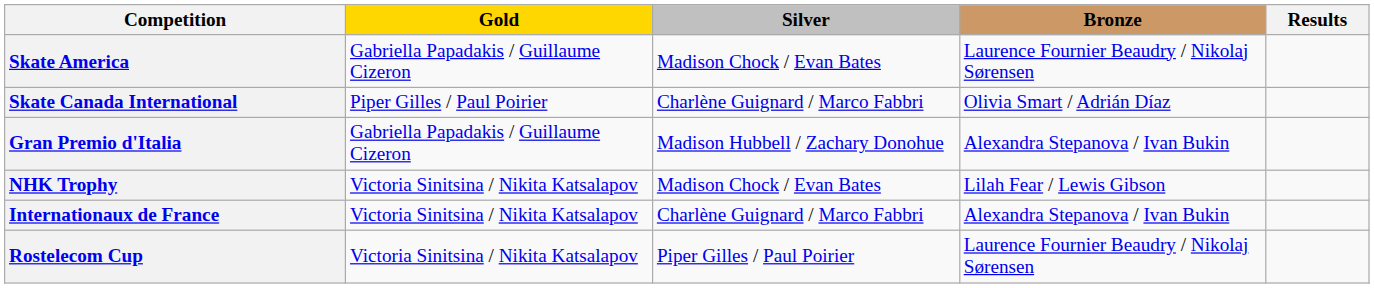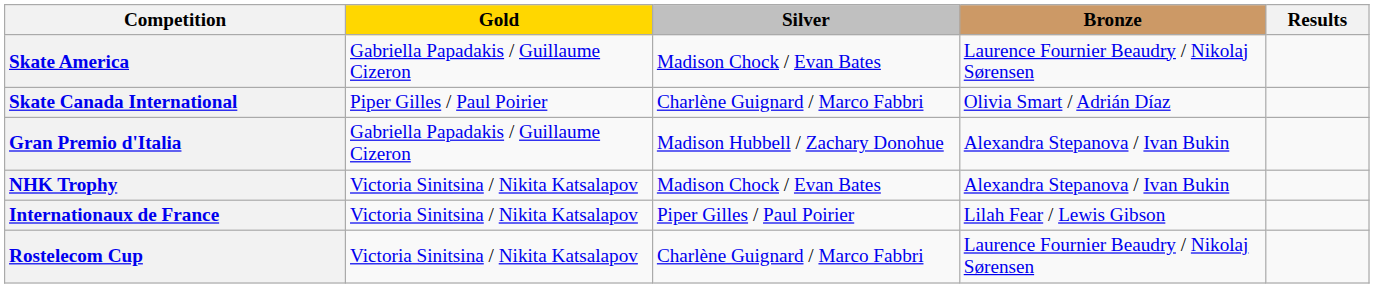(1065, 184) Lilah Fear / Lewis Gibson -> (1097, 184) Alexandra Stepanova / Ivan Bukin
(790, 215) Charlène Guignard / Marco Fabbri -> (756, 215) Piper Gilles / Paul Poirier
(1097, 215) Alexandra Stepanova / Ivan Bukin -> (1065, 215) Lilah Fear / Lewis Gibson
(756, 256) Piper Gilles / Paul Poirier -> (790, 256) Charlène Guignard / Marco Fabbri
